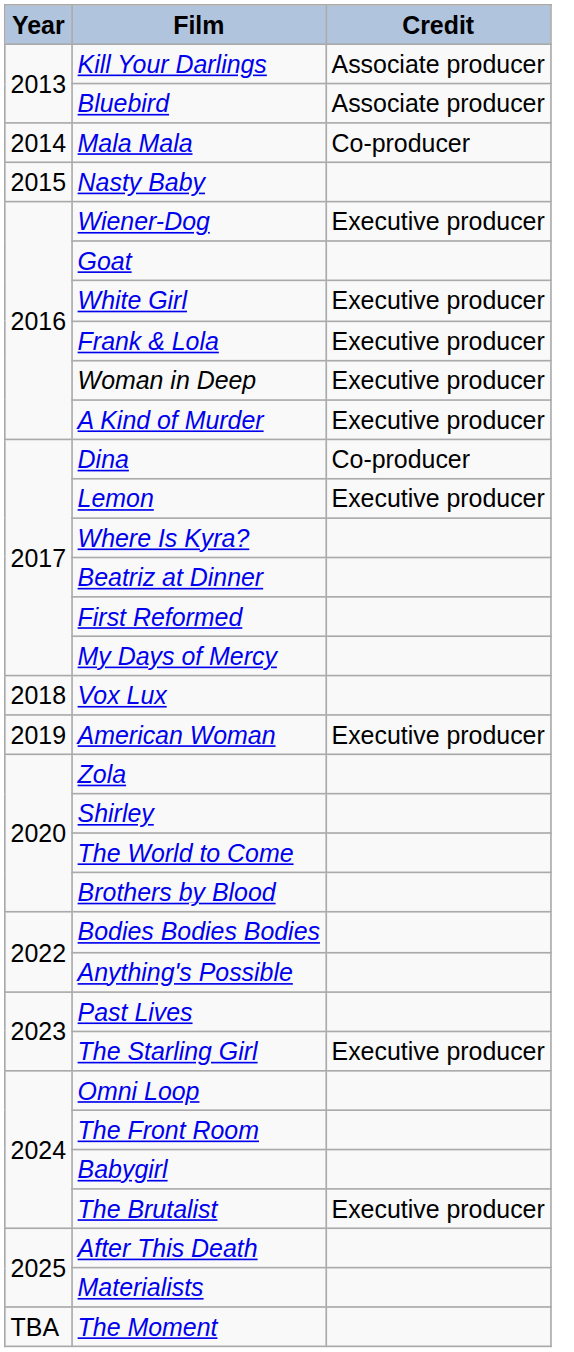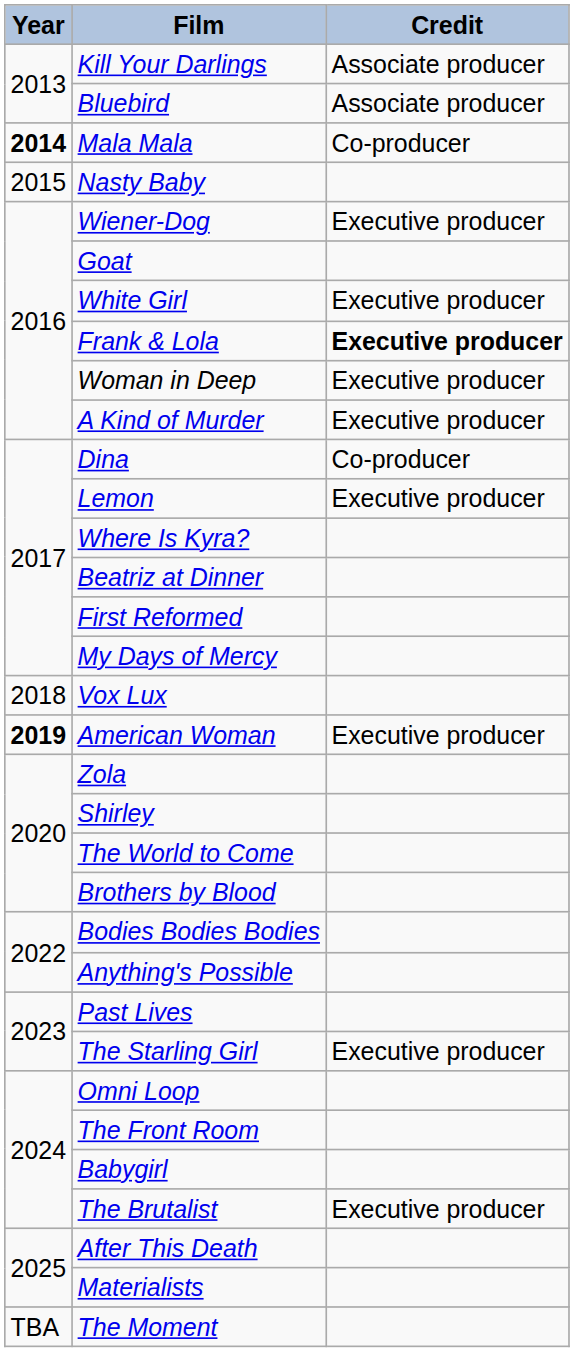(38, 143) normal -> (38, 143) bold
(438, 340) normal -> (447, 340) bold
(38, 735) normal -> (38, 735) bold
